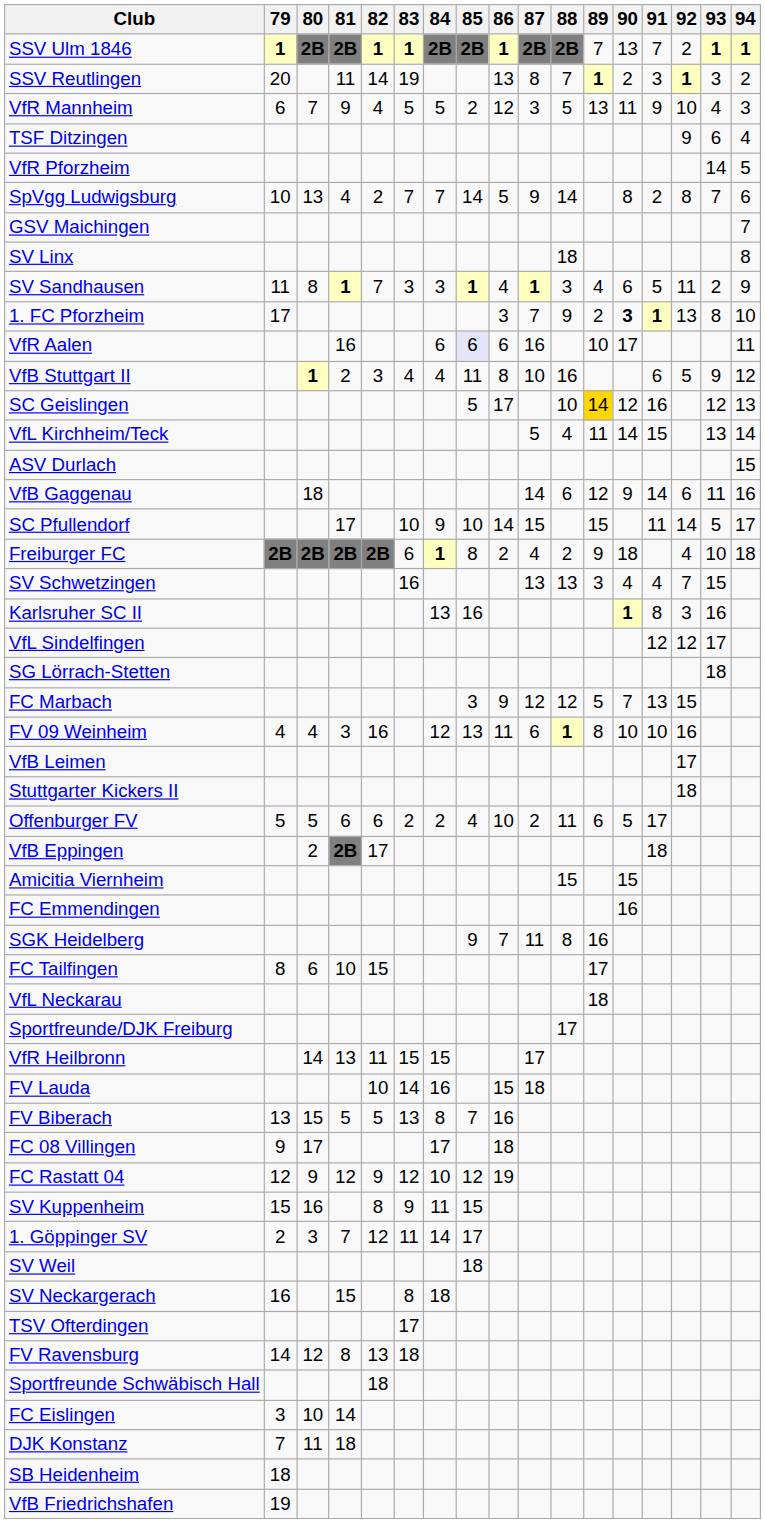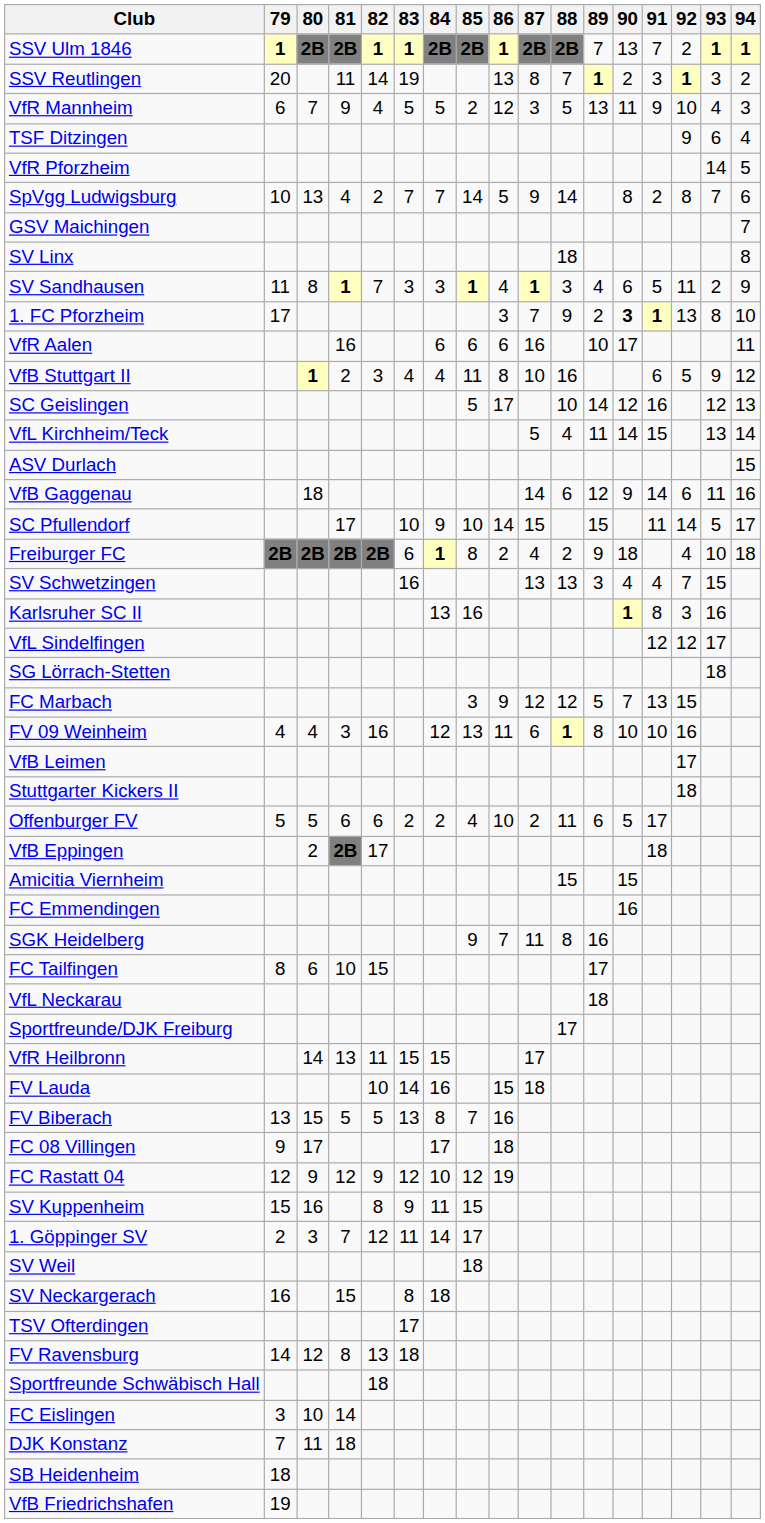(473, 345) lavender background -> (473, 345) no background
(598, 405) gold background -> (598, 405) no background
